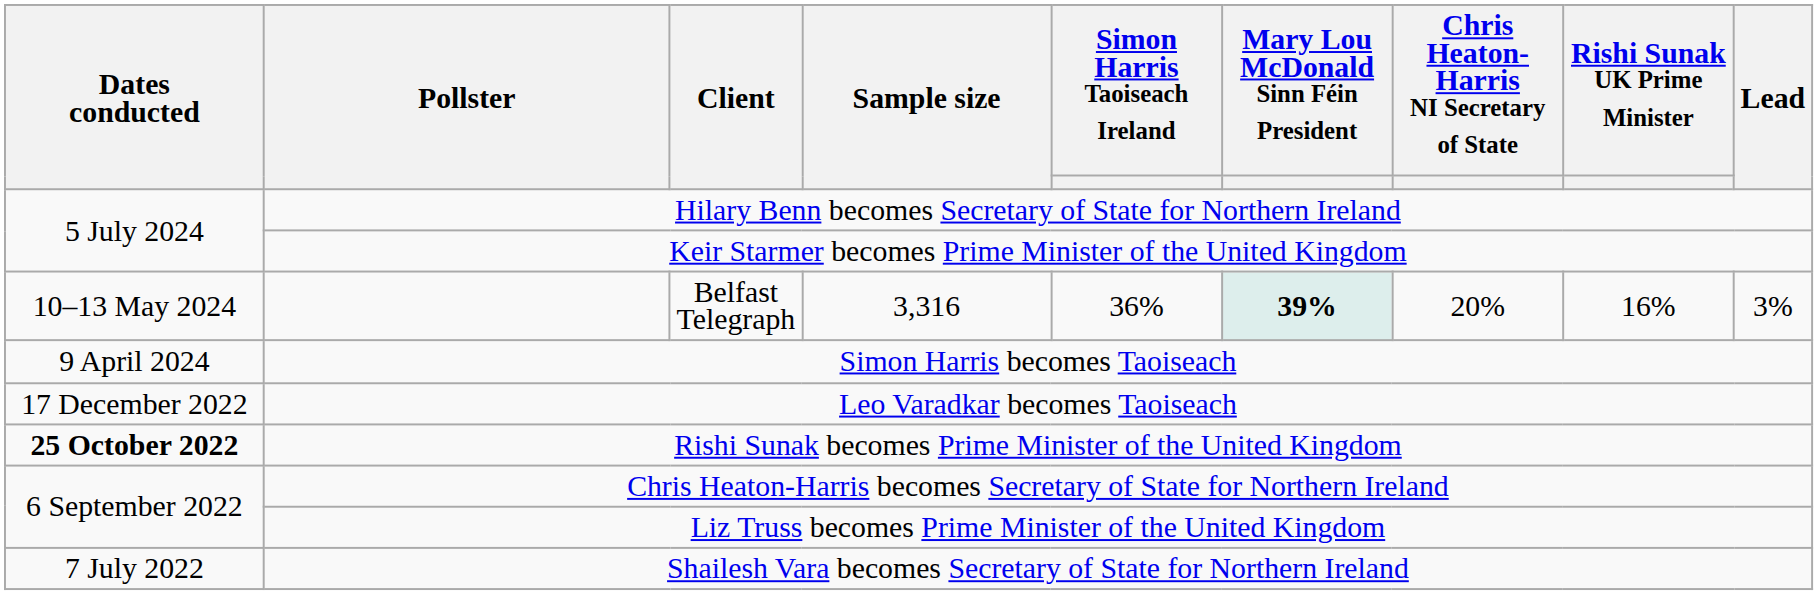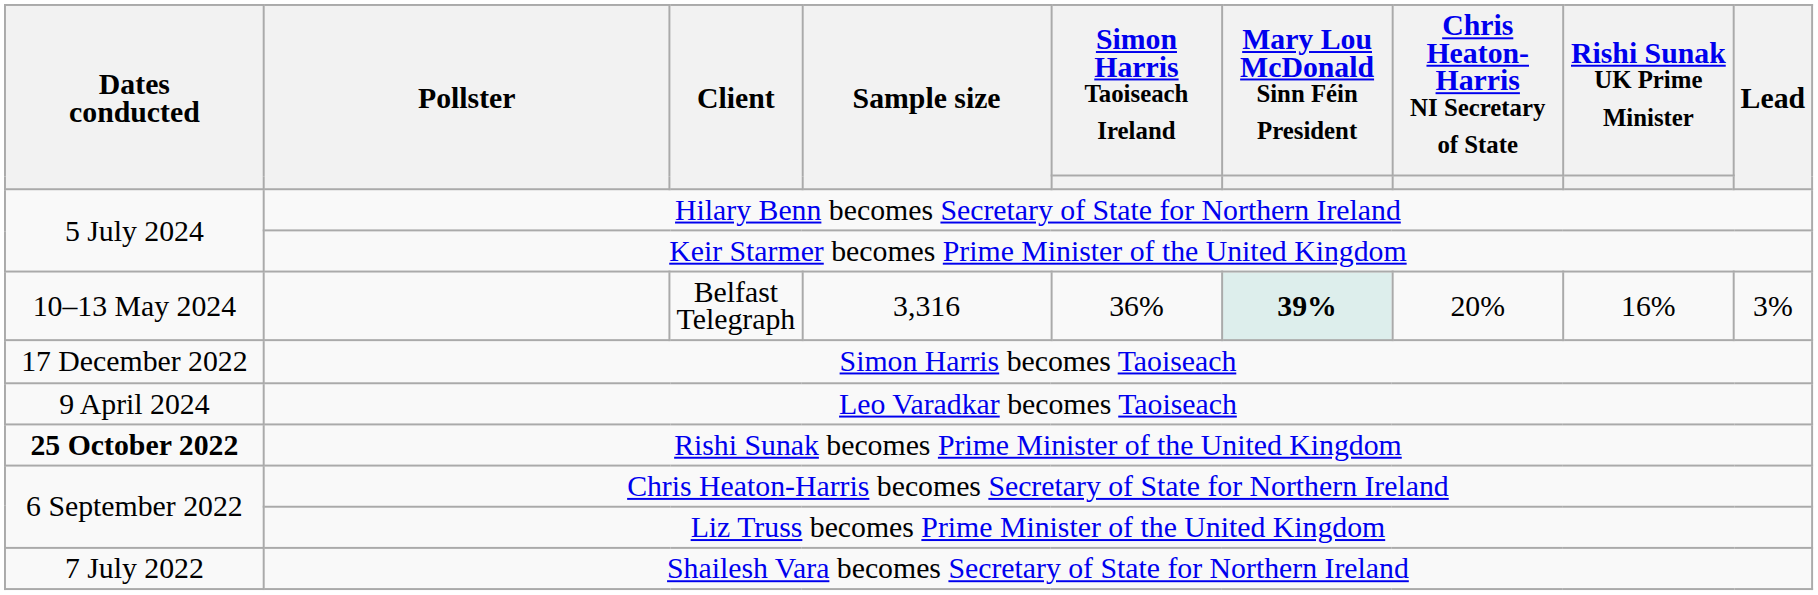(134, 361) 9 April 2024 -> (134, 361) 17 December 2022
(134, 402) 17 December 2022 -> (134, 402) 9 April 2024
